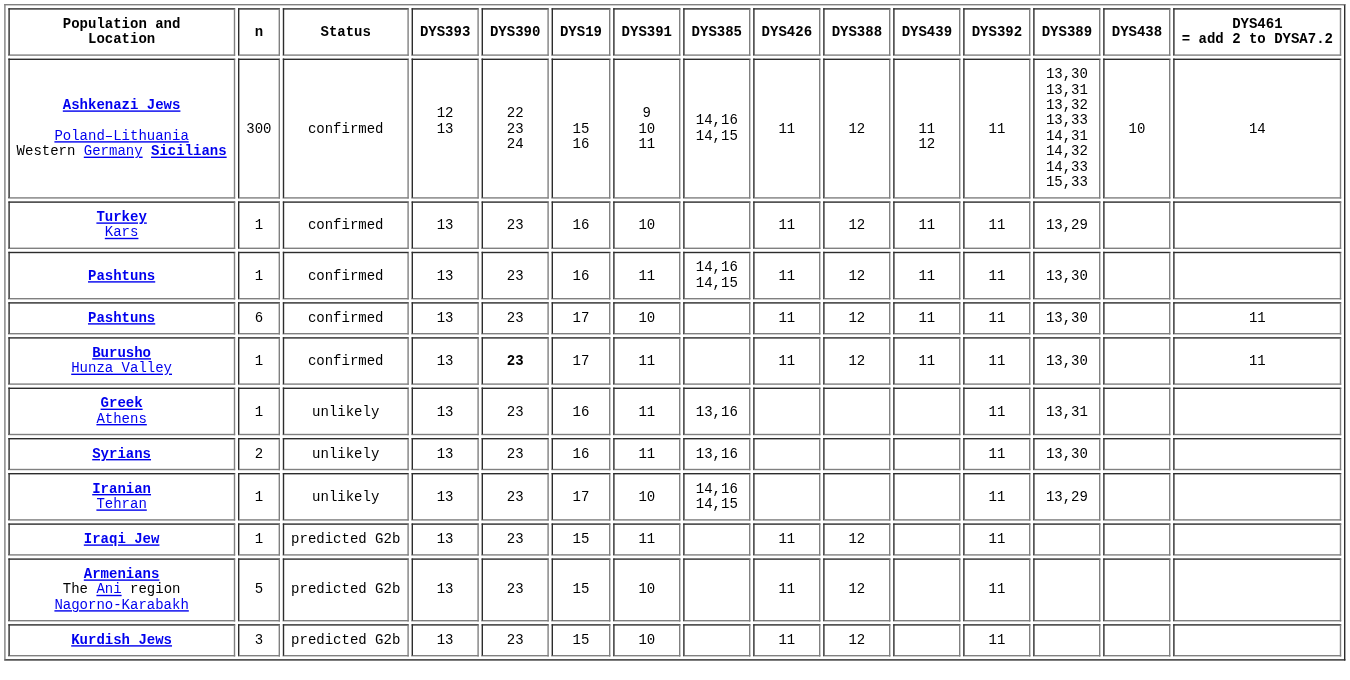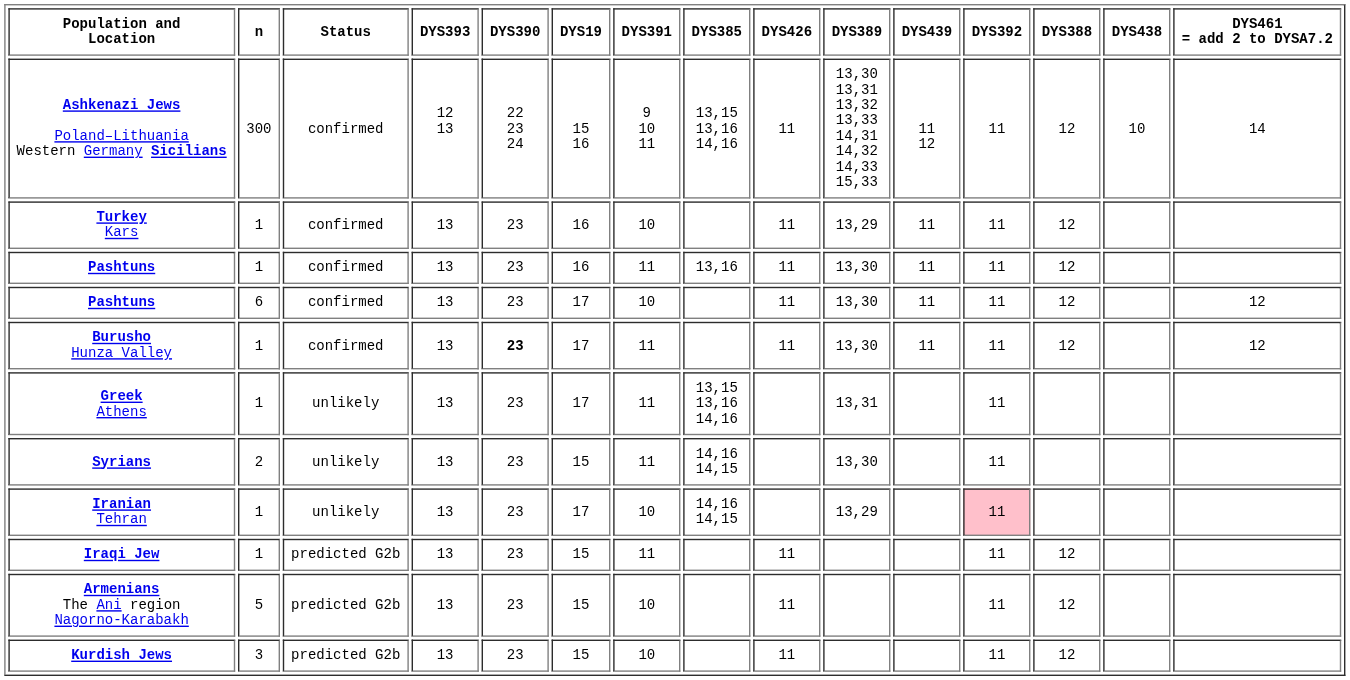columns swapped: (857, 32) <-> (1067, 32)
(717, 129) 14,16 14,15 -> (717, 129) 13,15 13,16 14,16
(717, 276) 14,16 14,15 -> (717, 268) 13,16
(1257, 318) 11 -> (1257, 303) 12
(1257, 361) 11 -> (1257, 346) 12
(581, 411) 16 -> (581, 404) 17
(717, 411) 13,16 -> (717, 404) 13,15 13,16 14,16
(581, 454) 16 -> (581, 462) 15
(717, 454) 13,16 -> (717, 462) 14,16 14,15
(997, 497) no background -> (997, 512) pink background
